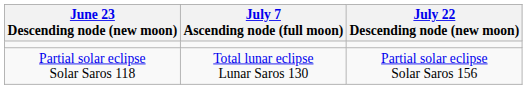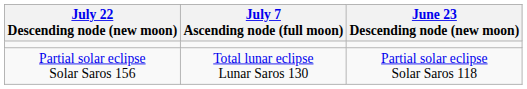columns swapped: (92, 22) <-> (434, 22)
